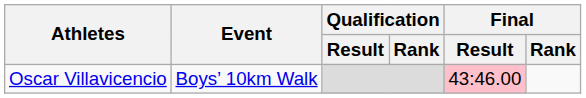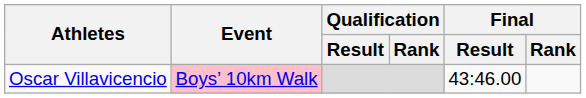(247, 79) no background -> (247, 79) pink background
(485, 79) pink background -> (485, 79) no background
